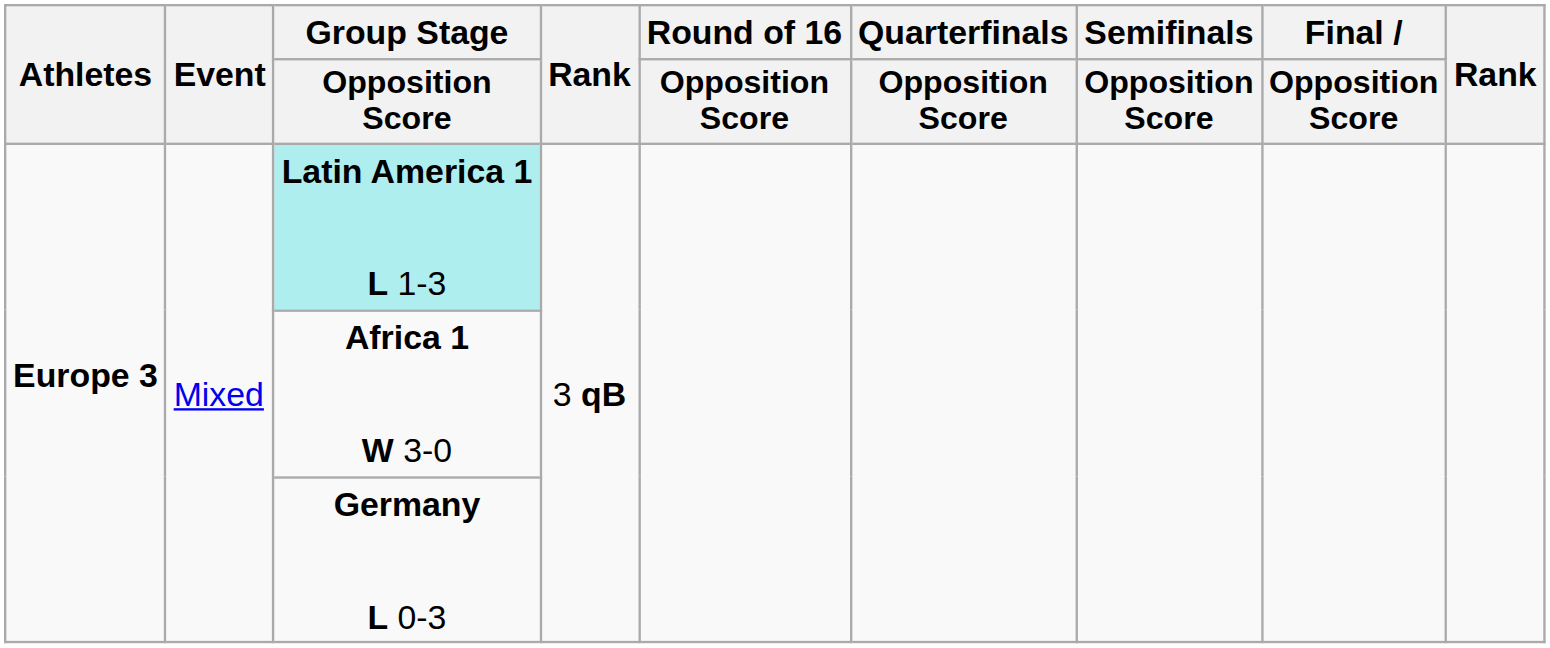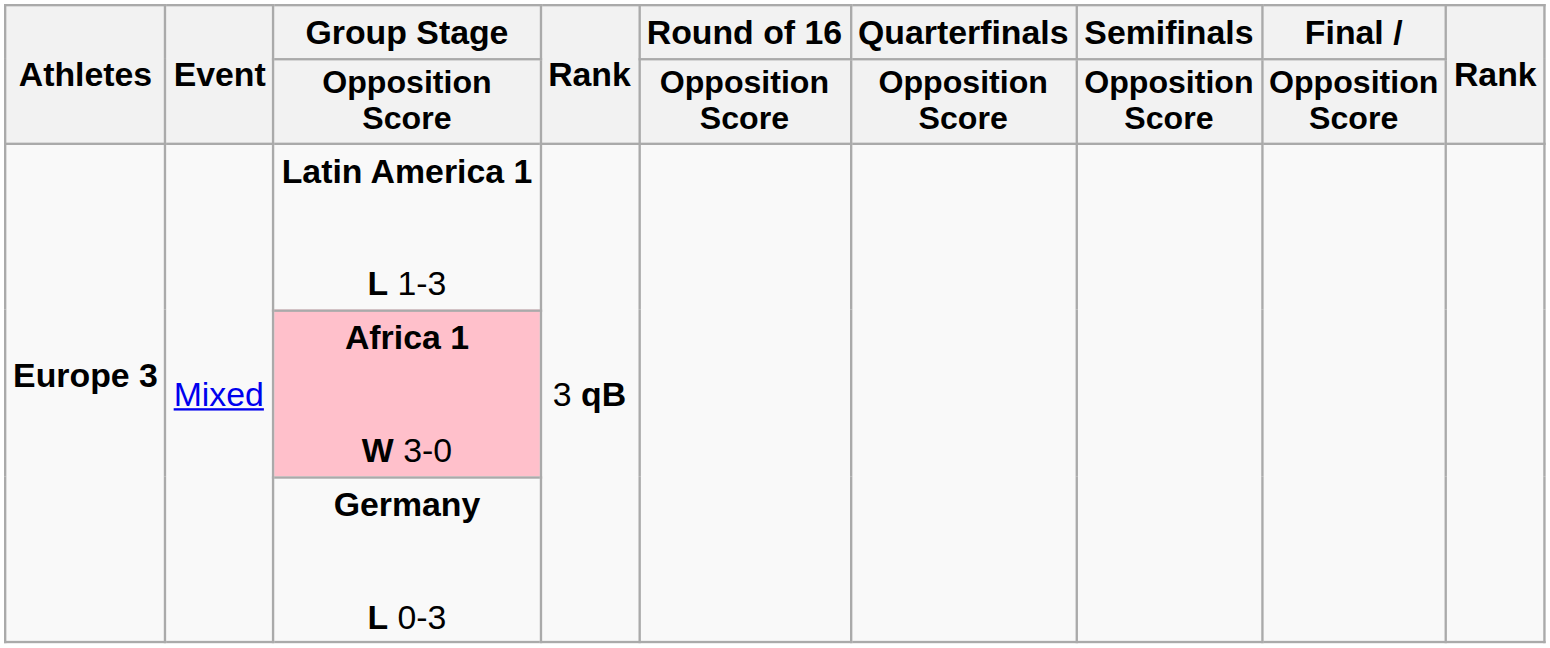(407, 228) paleturquoise background -> (407, 228) no background
(407, 394) no background -> (407, 394) pink background
